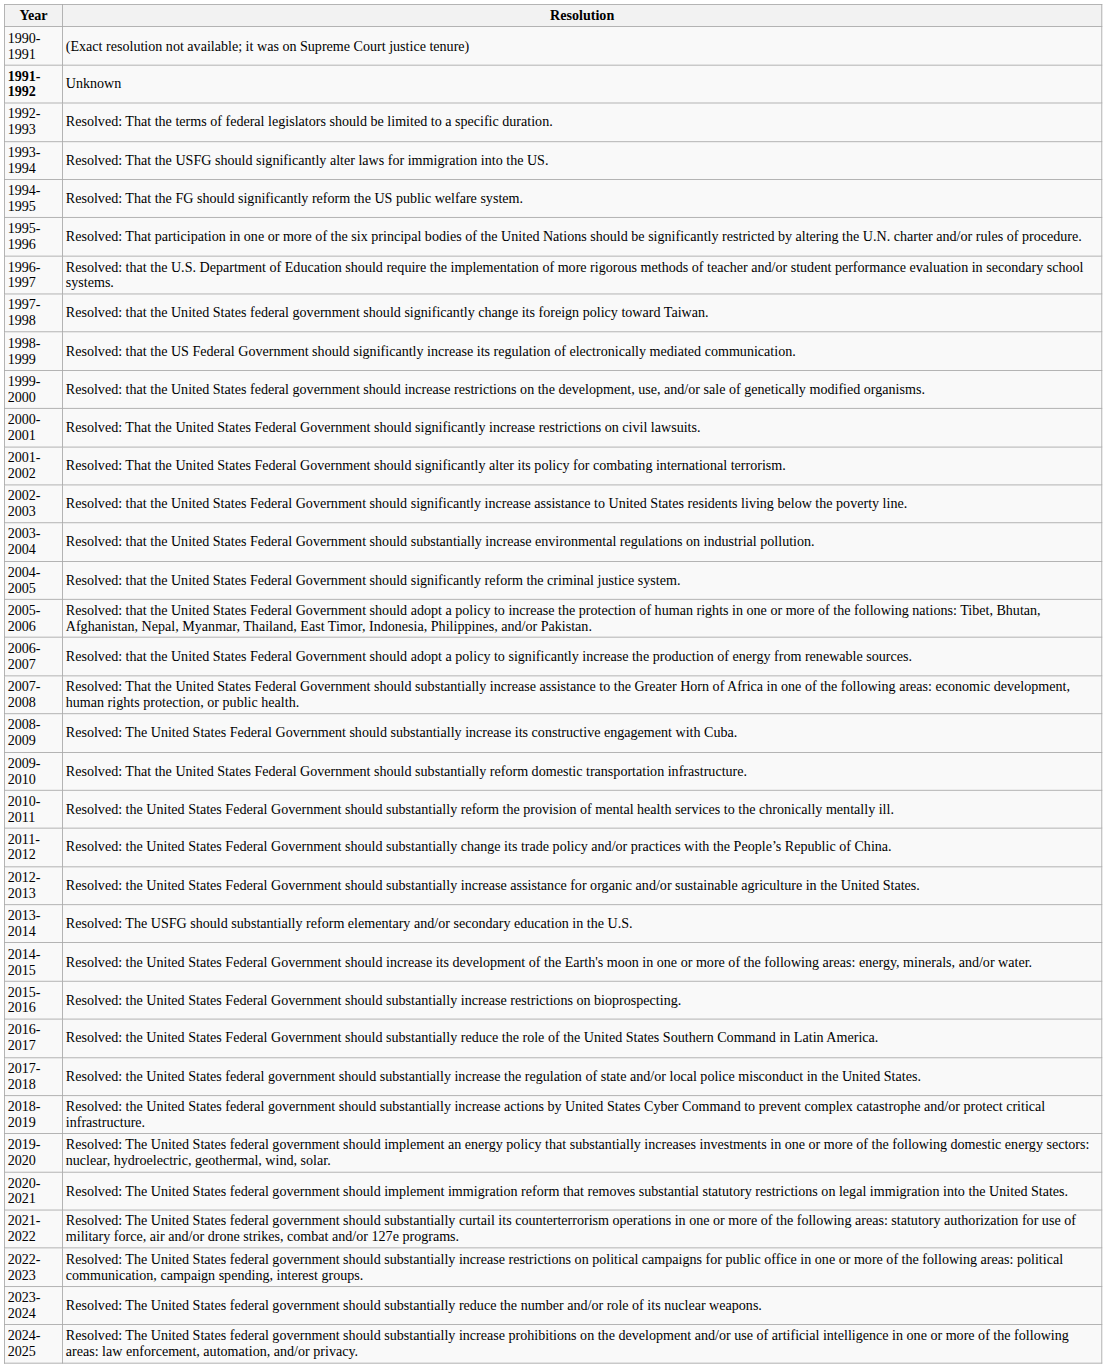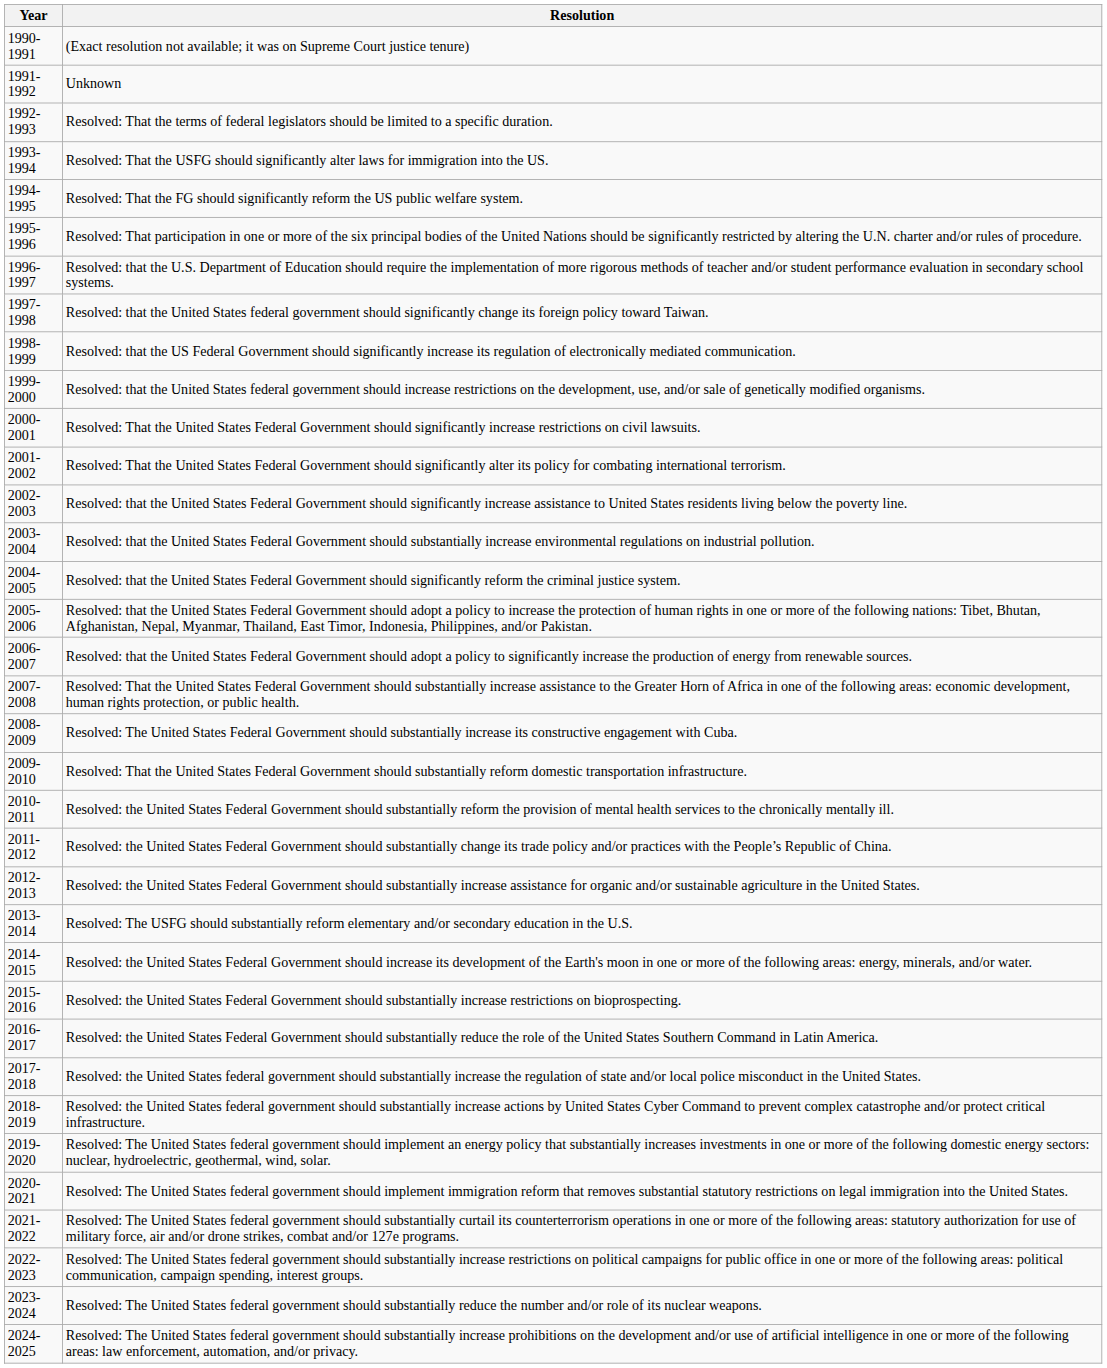(24, 84) bold -> (24, 84) normal
